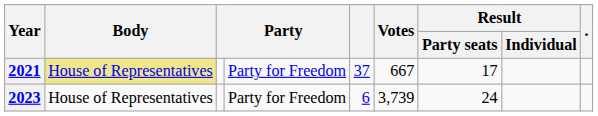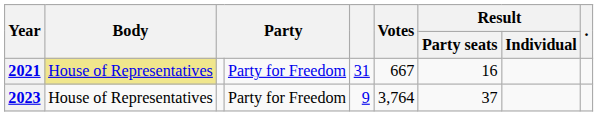(362, 71) 37 -> (362, 71) 31
(490, 71) 17 -> (490, 71) 16
(366, 97) 6 -> (366, 97) 9
(396, 97) 3,739 -> (396, 97) 3,764
(490, 97) 24 -> (490, 97) 37
